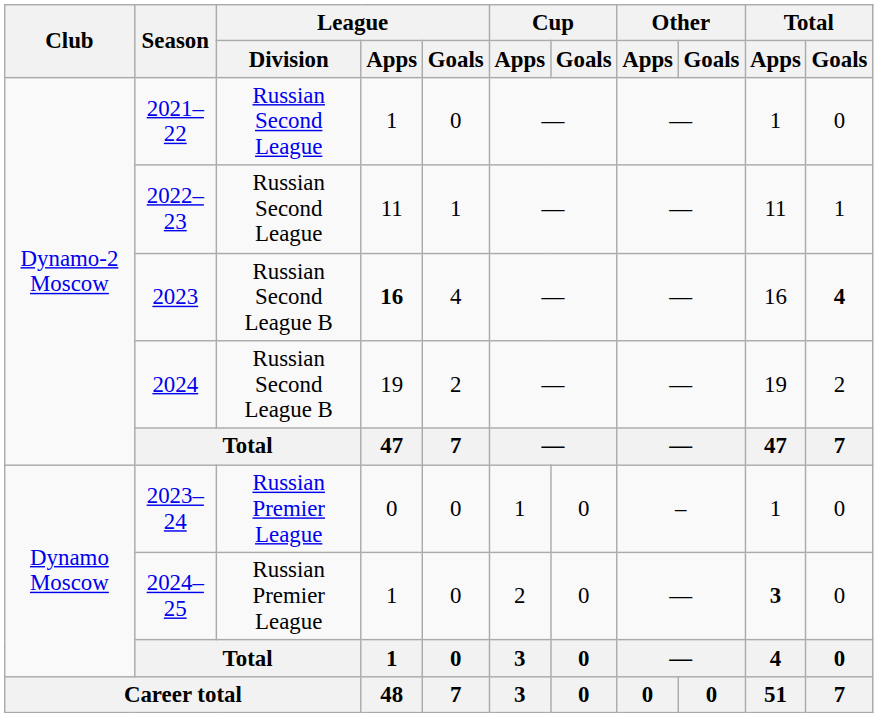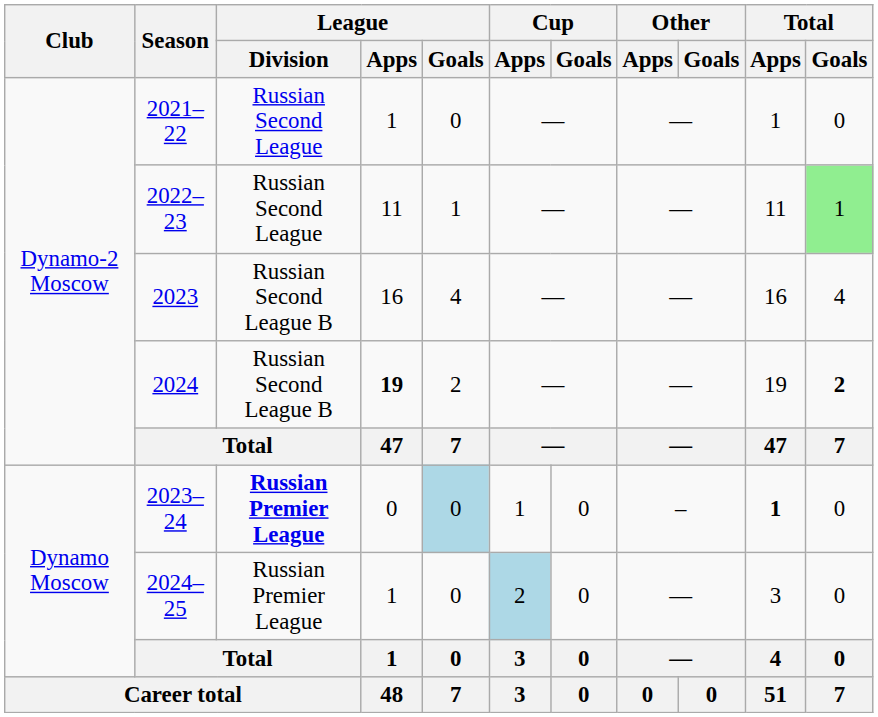(839, 208) no background -> (839, 208) lightgreen background
(392, 296) bold -> (392, 296) normal
(839, 296) bold -> (839, 296) normal
(392, 384) normal -> (392, 384) bold
(839, 384) normal -> (839, 384) bold
(289, 508) normal -> (289, 508) bold
(456, 508) no background -> (456, 508) lightblue background
(775, 508) normal -> (775, 508) bold
(520, 596) no background -> (520, 596) lightblue background
(775, 596) bold -> (775, 596) normal
